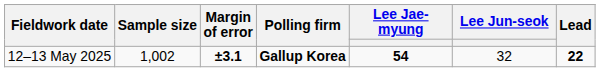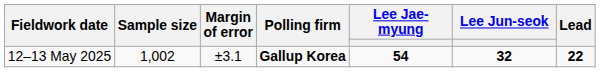(228, 56) bold -> (228, 56) normal
(504, 56) normal -> (504, 56) bold
